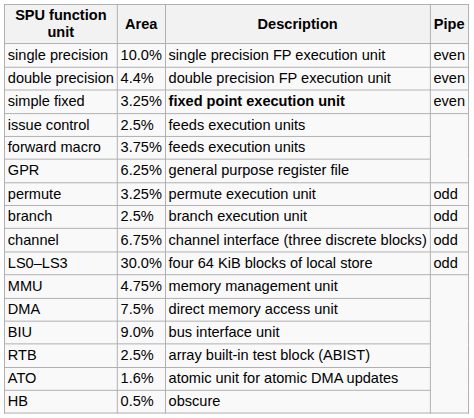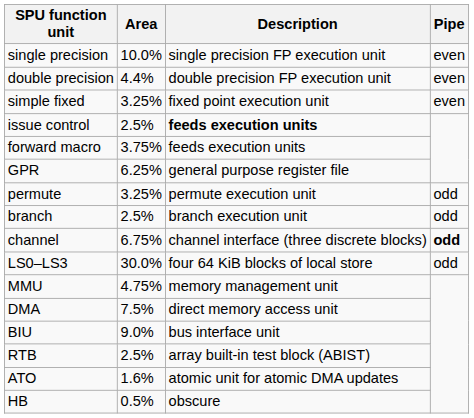(257, 101) bold -> (249, 101) normal
(237, 124) normal -> (243, 124) bold
(446, 240) normal -> (447, 240) bold
